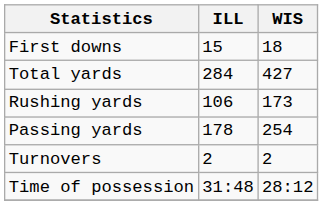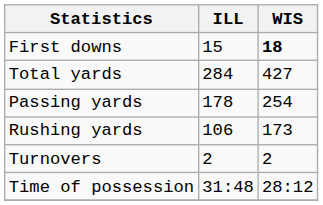(272, 47) normal -> (272, 47) bold
rows swapped: (76, 103) <-> (76, 131)
